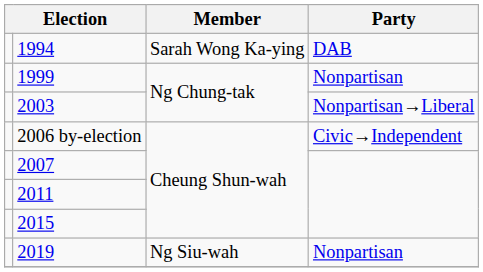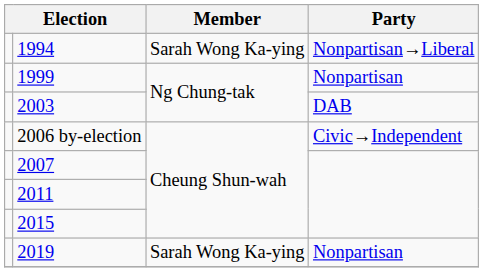(332, 48) DAB -> (394, 48) Nonpartisan→Liberal
(394, 106) Nonpartisan→Liberal -> (332, 106) DAB
(194, 252) Ng Siu-wah -> (227, 252) Sarah Wong Ka-ying
